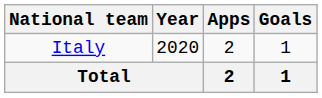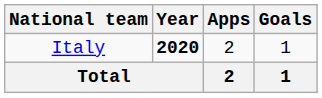(178, 48) normal -> (178, 48) bold
